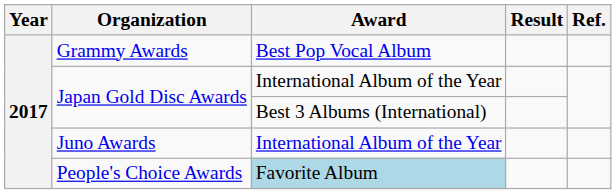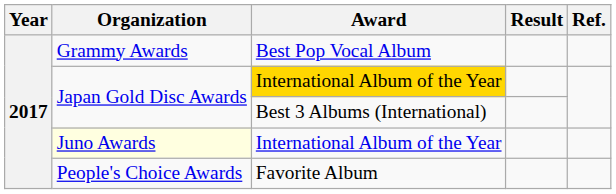(379, 81) no background -> (379, 81) gold background
(106, 142) no background -> (106, 142) lightyellow background
(317, 173) lightblue background -> (317, 173) no background
